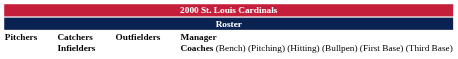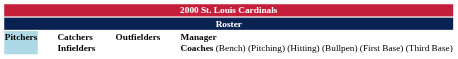(21, 37) no background -> (21, 37) lightblue background
